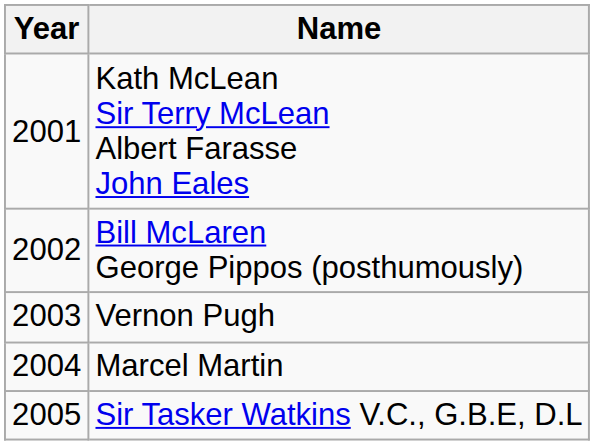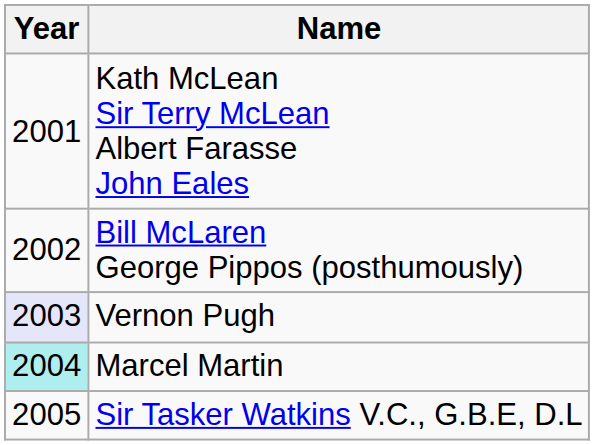(47, 316) no background -> (47, 316) lavender background
(47, 365) no background -> (47, 365) paleturquoise background
